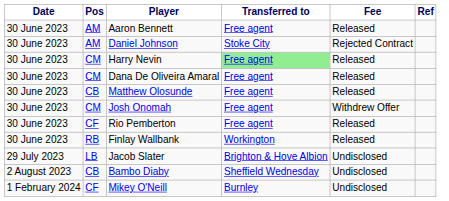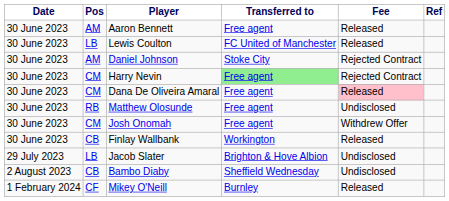+ row: (140, 44)
(354, 60) Released -> (381, 76) Rejected Contract
(354, 76) no background -> (362, 92) pink background
(92, 92) CB -> (92, 108) RB
(354, 92) Released -> (368, 108) Undisclosed
- row: (142, 124)
(92, 140) RB -> (92, 140) CB
(360, 188) Undisclosed -> (362, 188) Released
